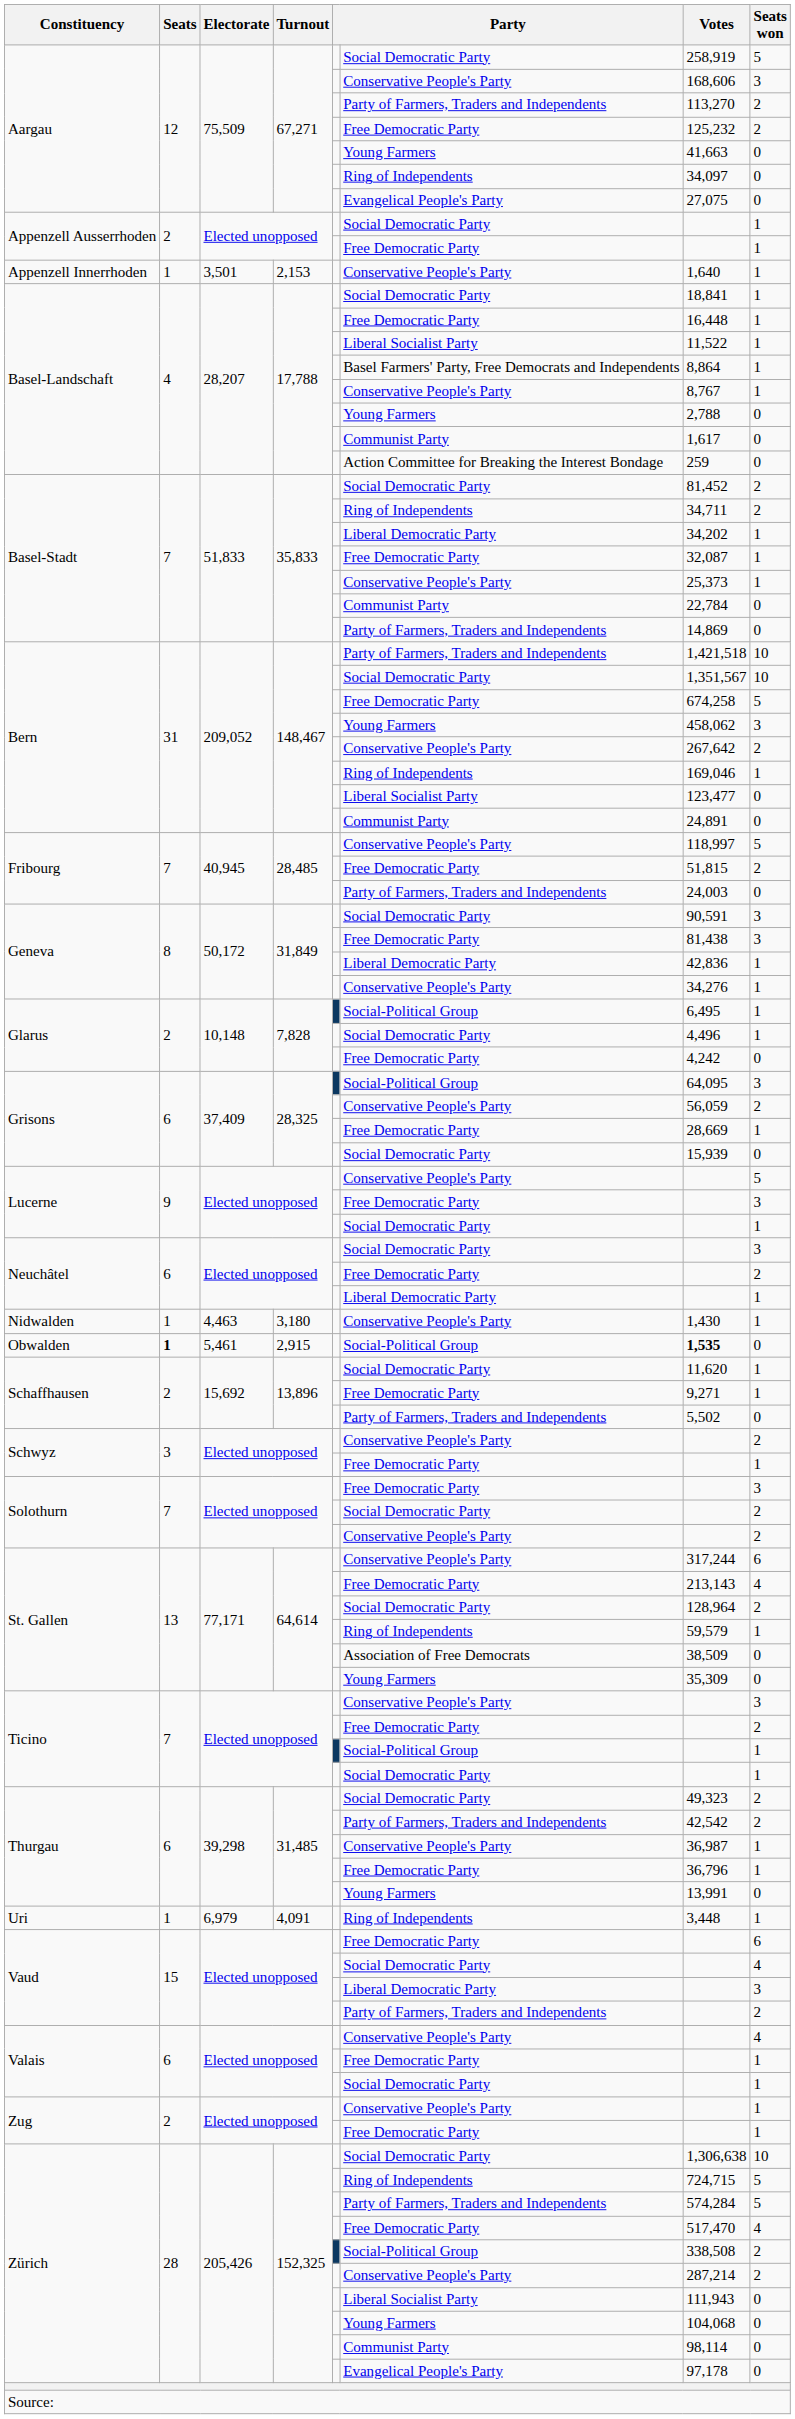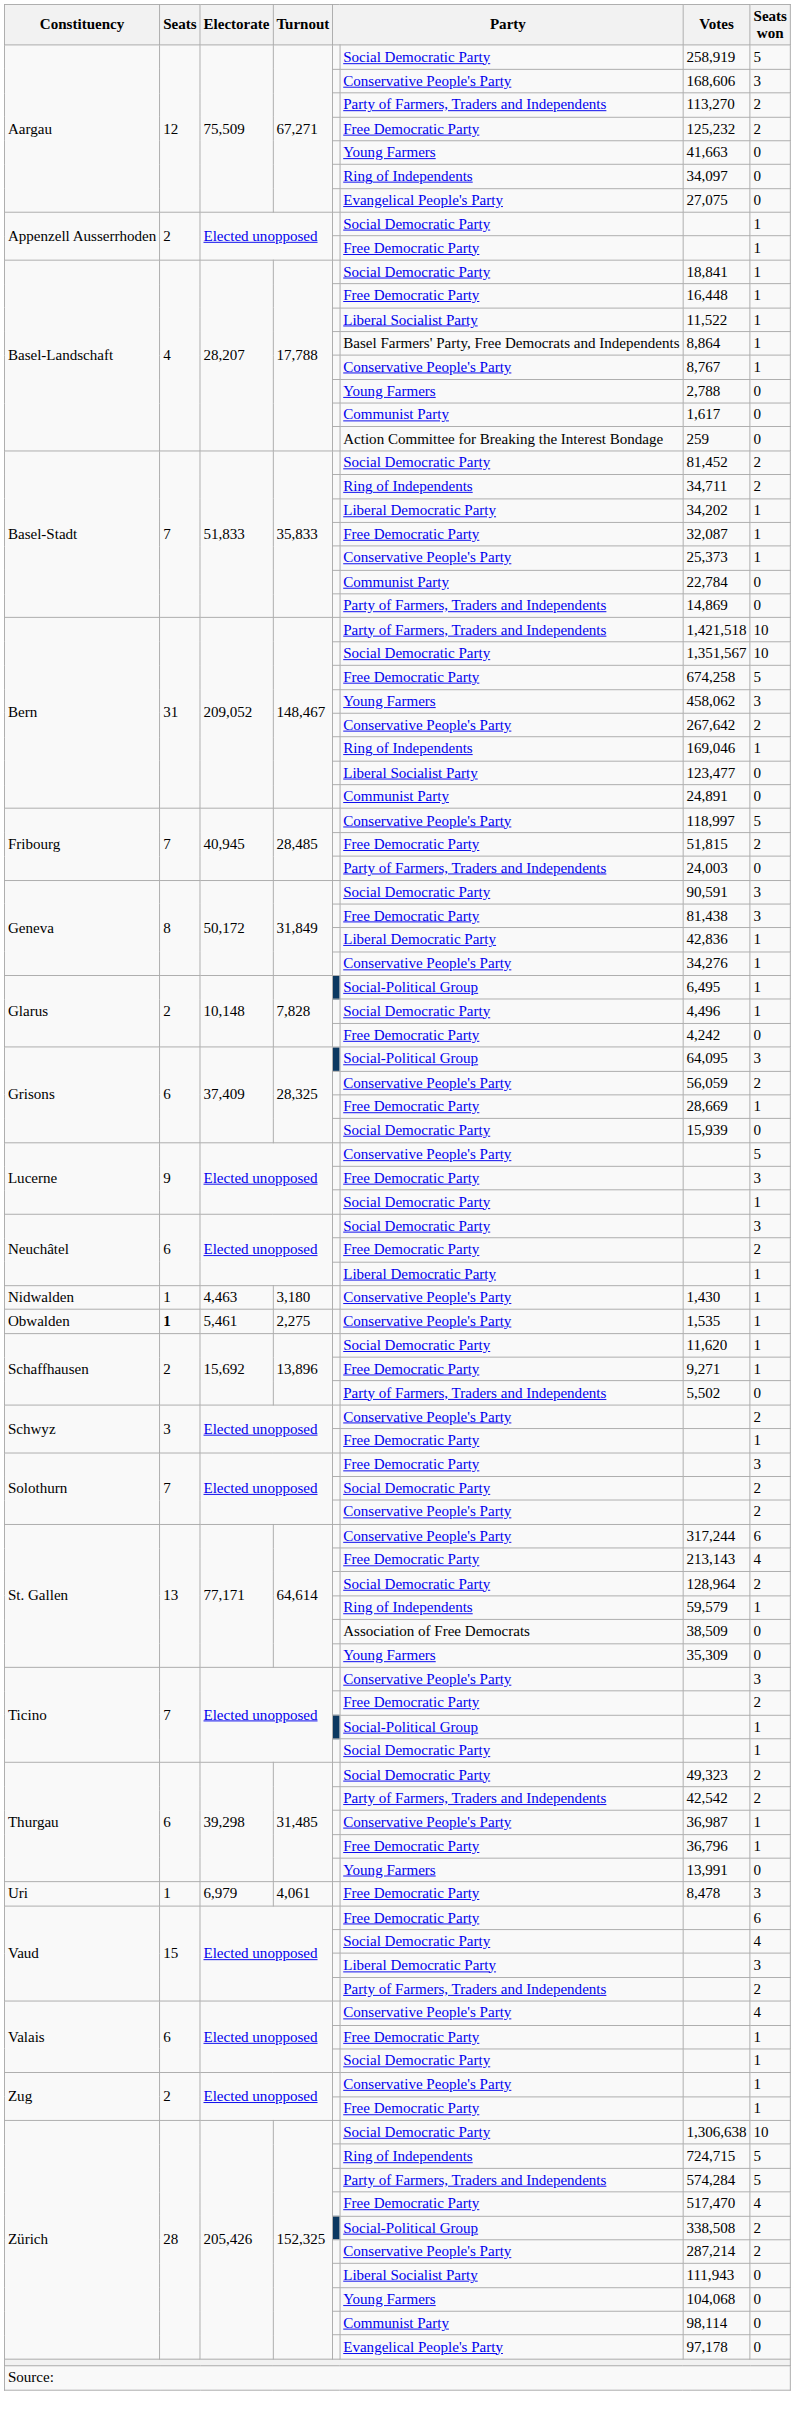- row: (77, 271)
(293, 1345) 2,915 -> (293, 1321) 2,275
(411, 1345) Social-Political Group -> (427, 1321) Conservative People's Party
(703, 1345) bold -> (703, 1321) normal
(757, 1345) 0 -> (757, 1321) 1
(293, 1917) 4,091 -> (293, 1893) 4,061
(408, 1917) Ring of Independents -> (411, 1893) Free Democratic Party
(703, 1917) 3,448 -> (703, 1893) 8,478
(757, 1917) 1 -> (757, 1893) 3
